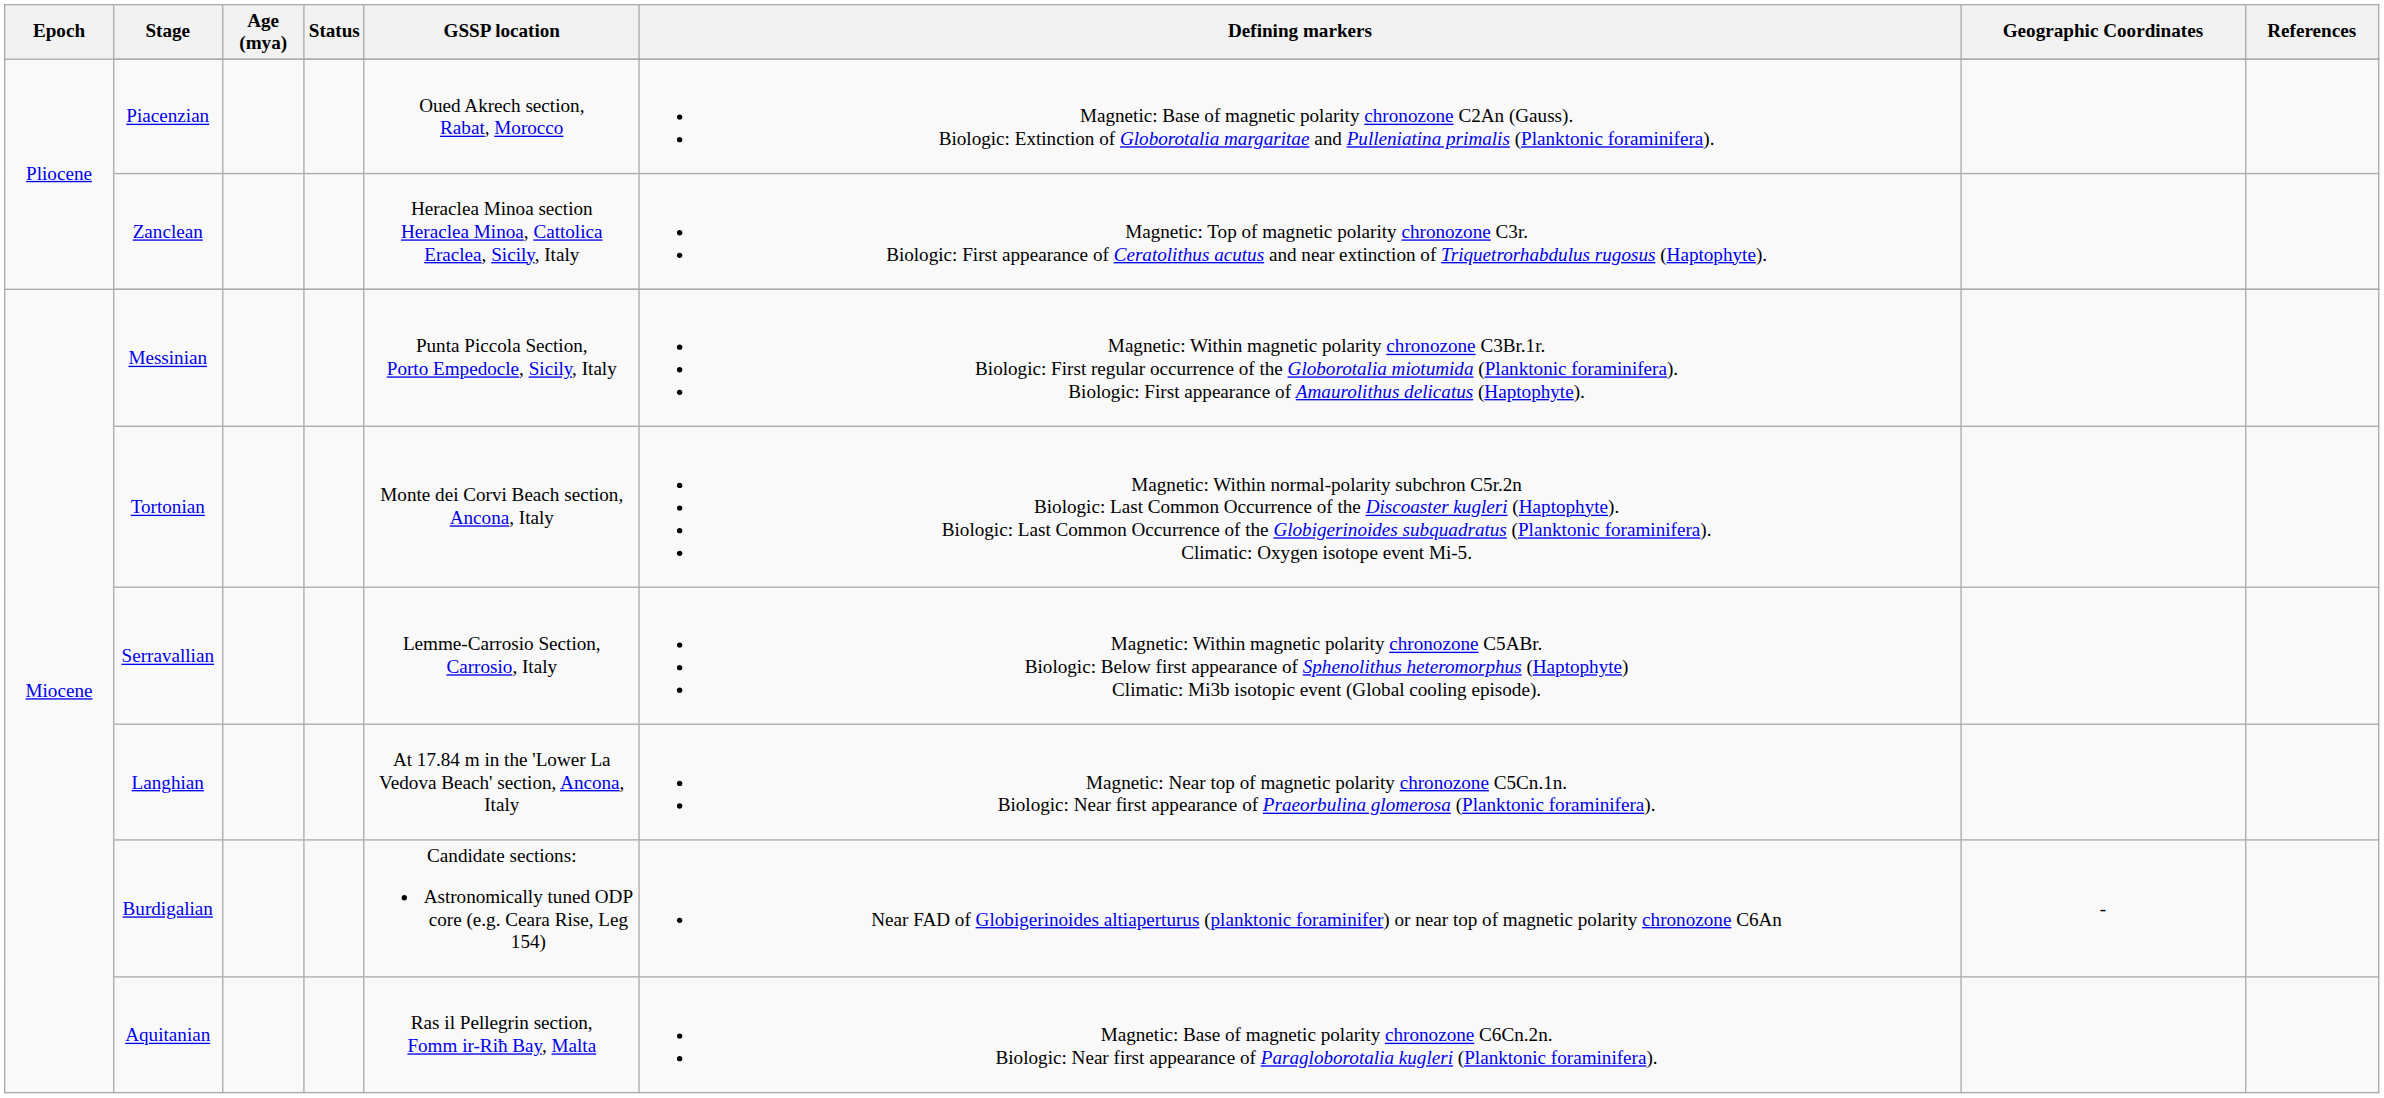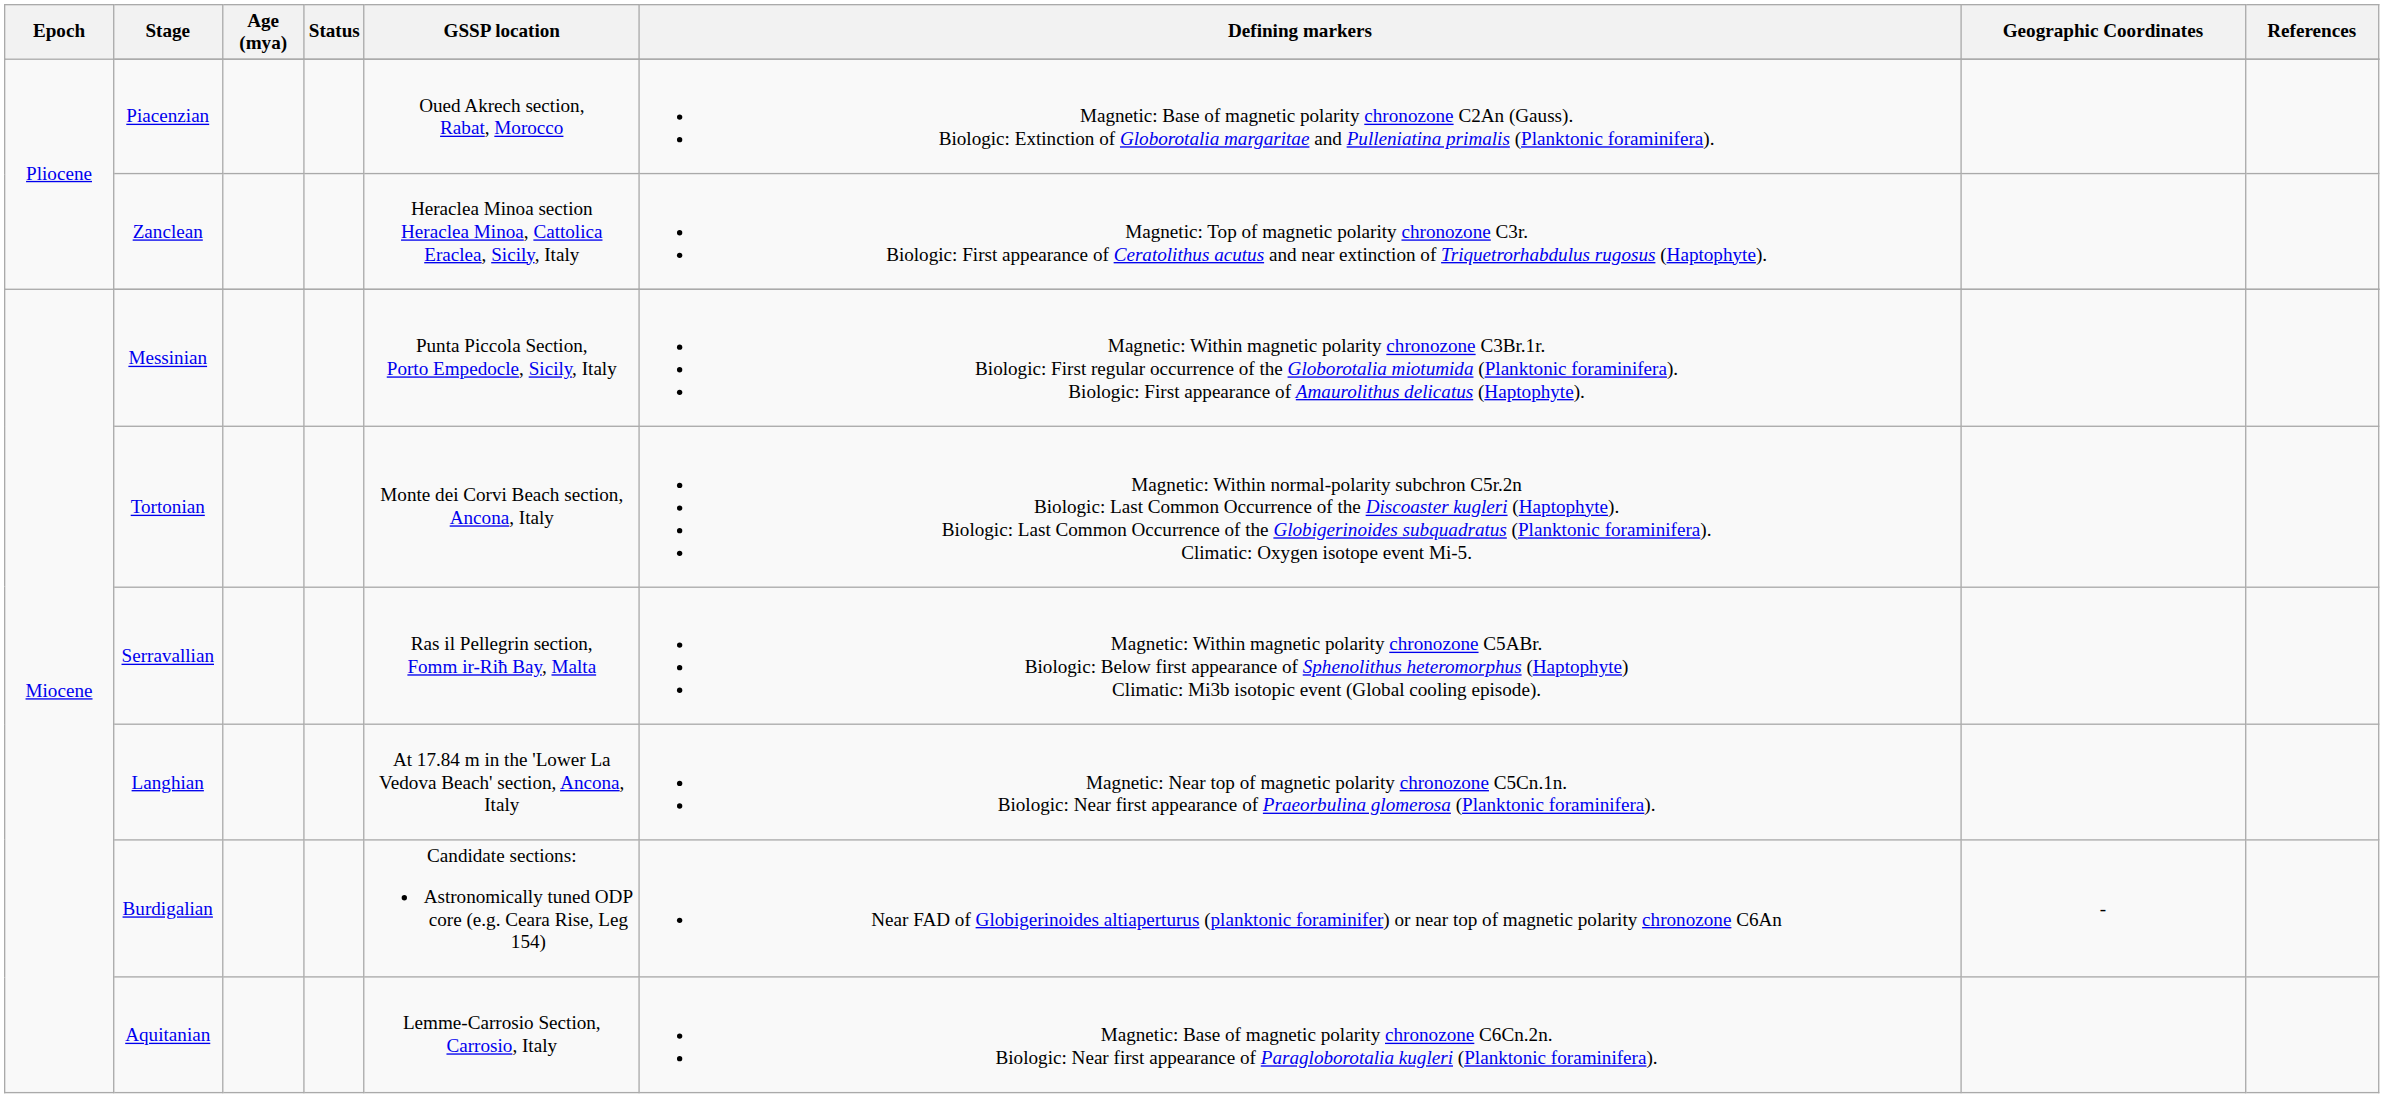(502, 656) Lemme-Carrosio Section, Carrosio, Italy -> (502, 656) Ras il Pellegrin section, Fomm ir-Riħ Bay, Malta
(502, 1035) Ras il Pellegrin section, Fomm ir-Riħ Bay, Malta -> (502, 1035) Lemme-Carrosio Section, Carrosio, Italy
